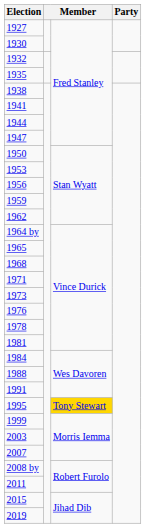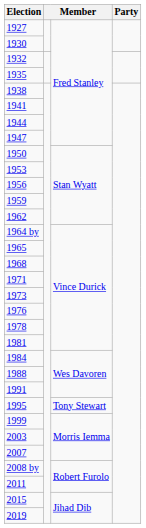(79, 405) gold background -> (79, 405) no background
